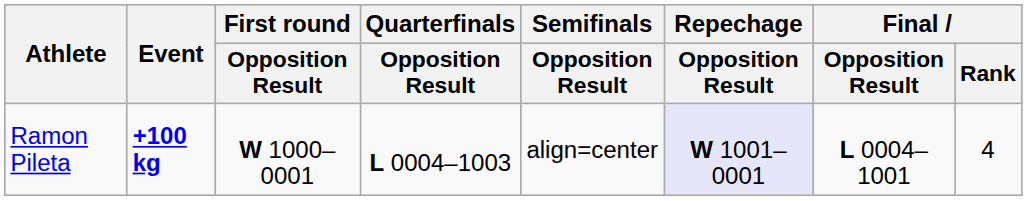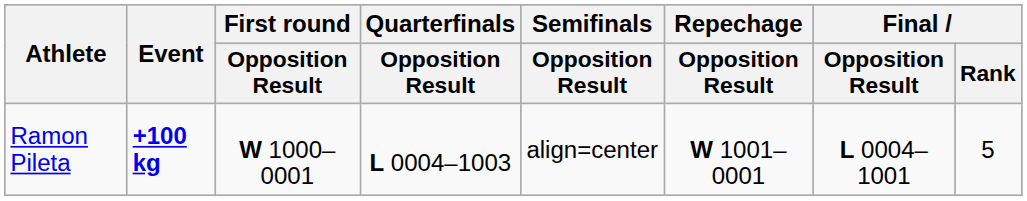(738, 163) lavender background -> (738, 163) no background
(988, 150) 4 -> (988, 150) 5
